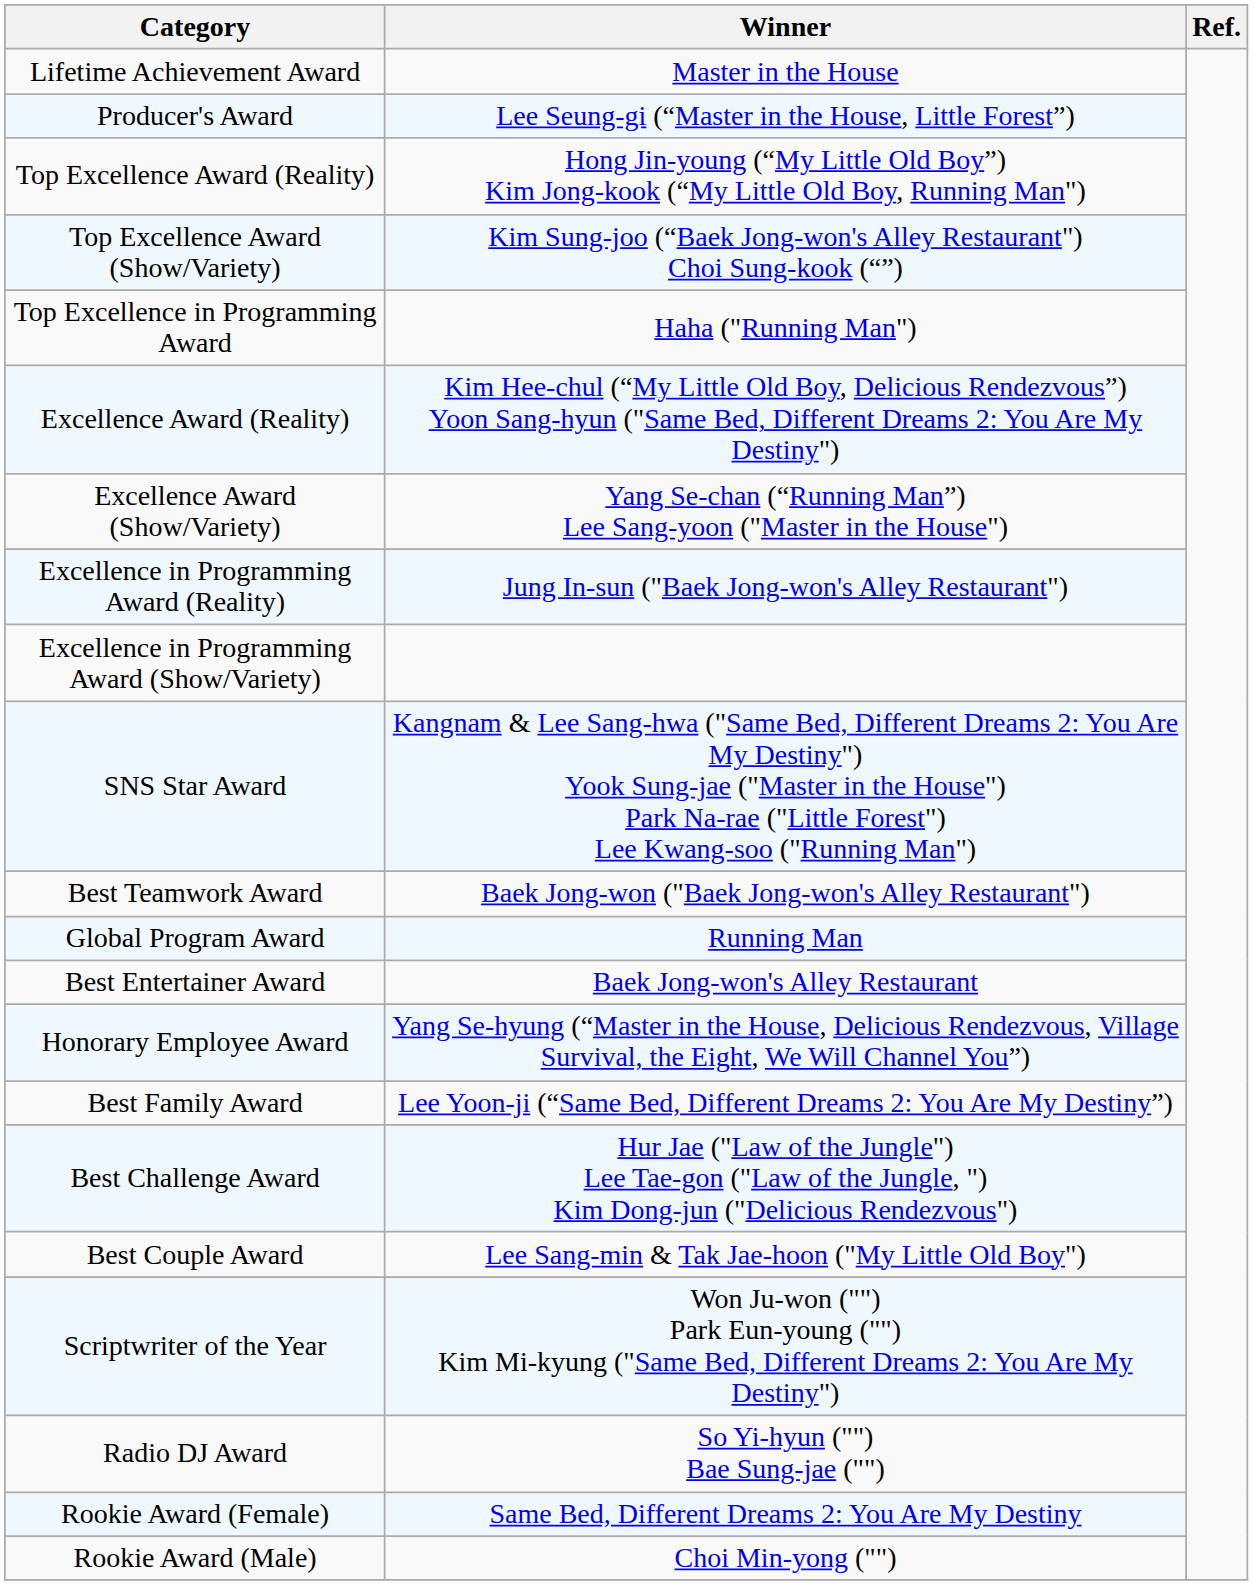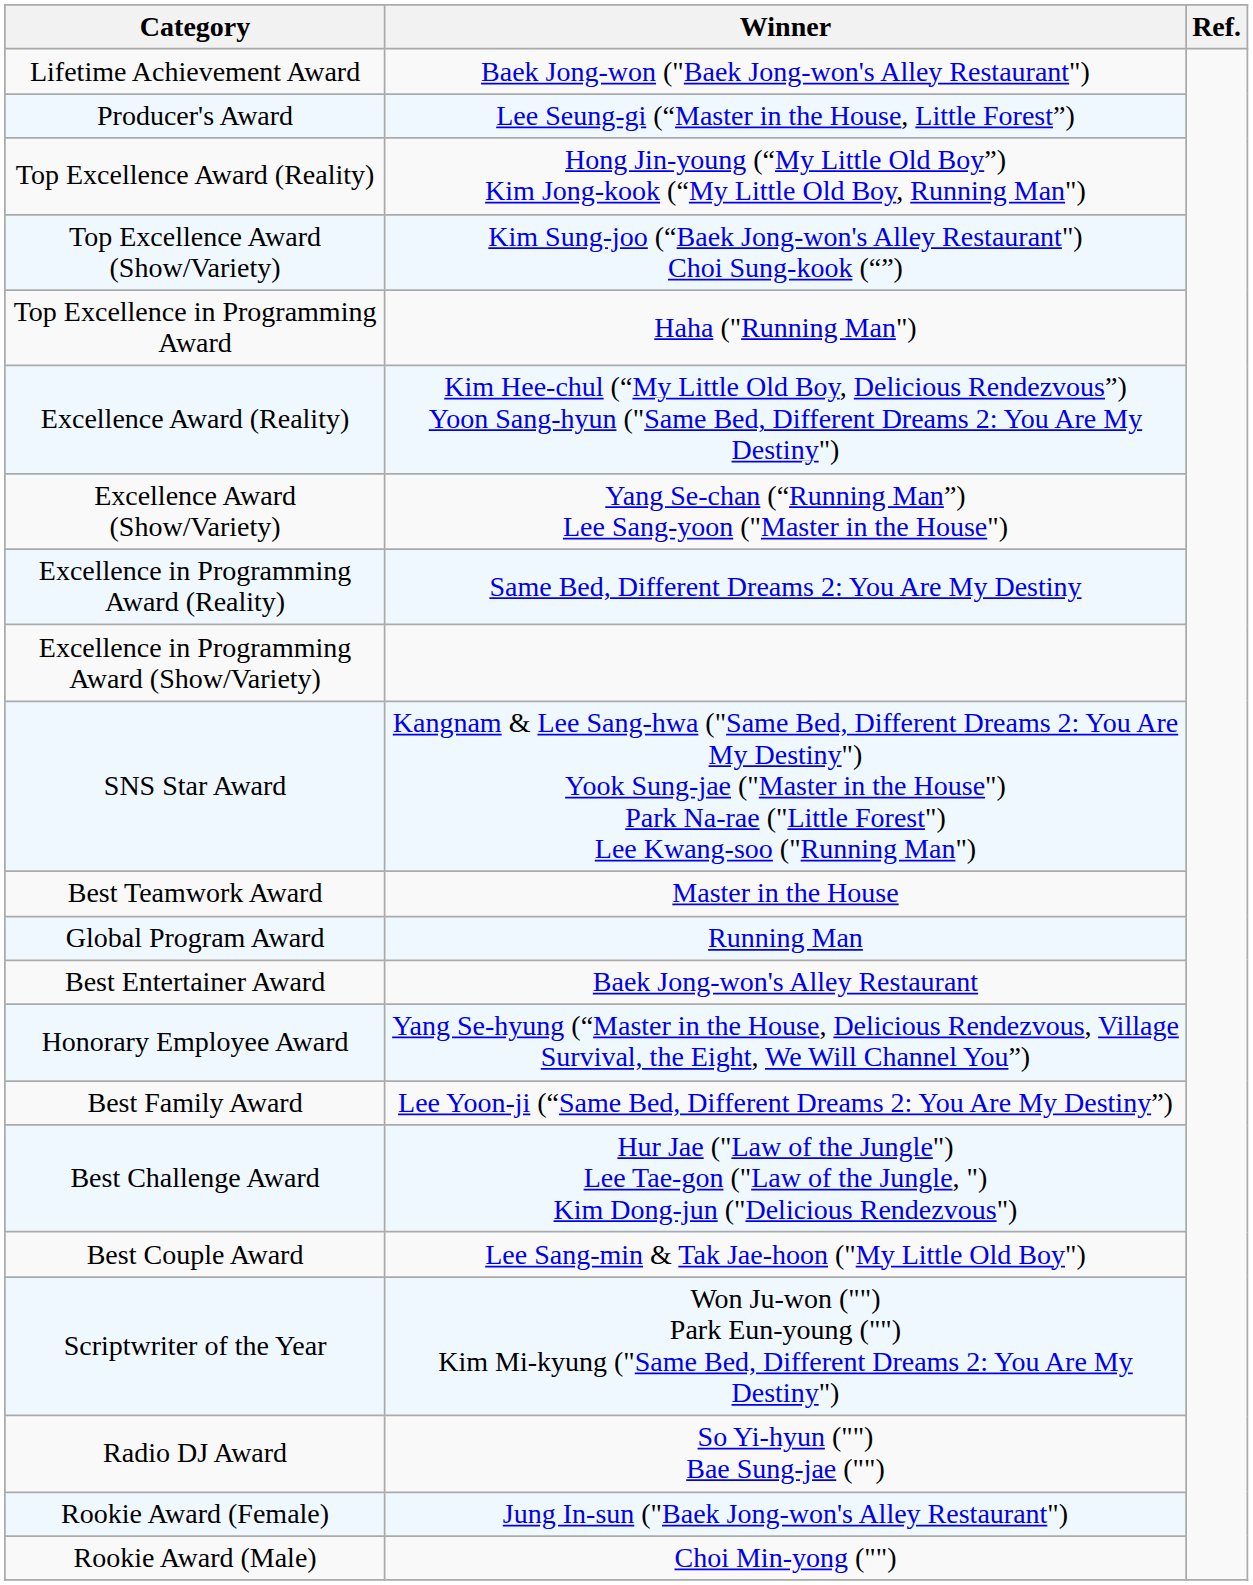(785, 71) Master in the House -> (785, 71) Baek Jong-won ("Baek Jong-won's Alley Restaurant")
(785, 586) Jung In-sun ("Baek Jong-won's Alley Restaurant") -> (785, 586) Same Bed, Different Dreams 2: You Are My Destiny
(785, 893) Baek Jong-won ("Baek Jong-won's Alley Restaurant") -> (785, 893) Master in the House
(785, 1513) Same Bed, Different Dreams 2: You Are My Destiny -> (785, 1513) Jung In-sun ("Baek Jong-won's Alley Restaurant")
